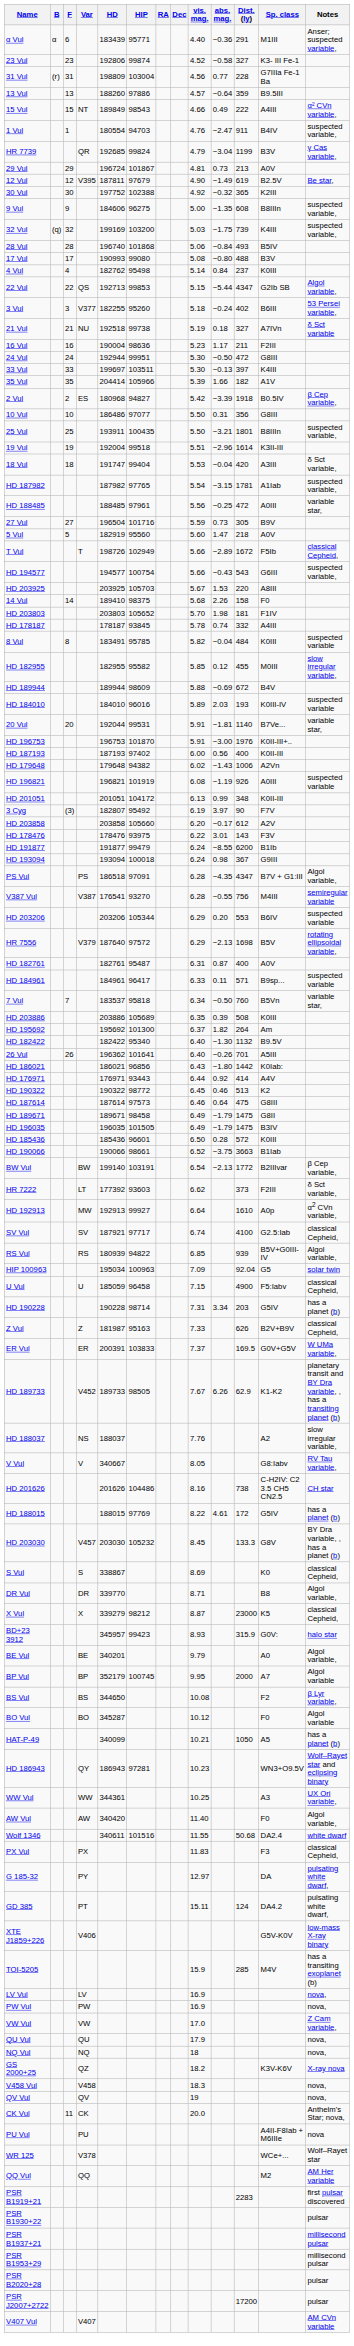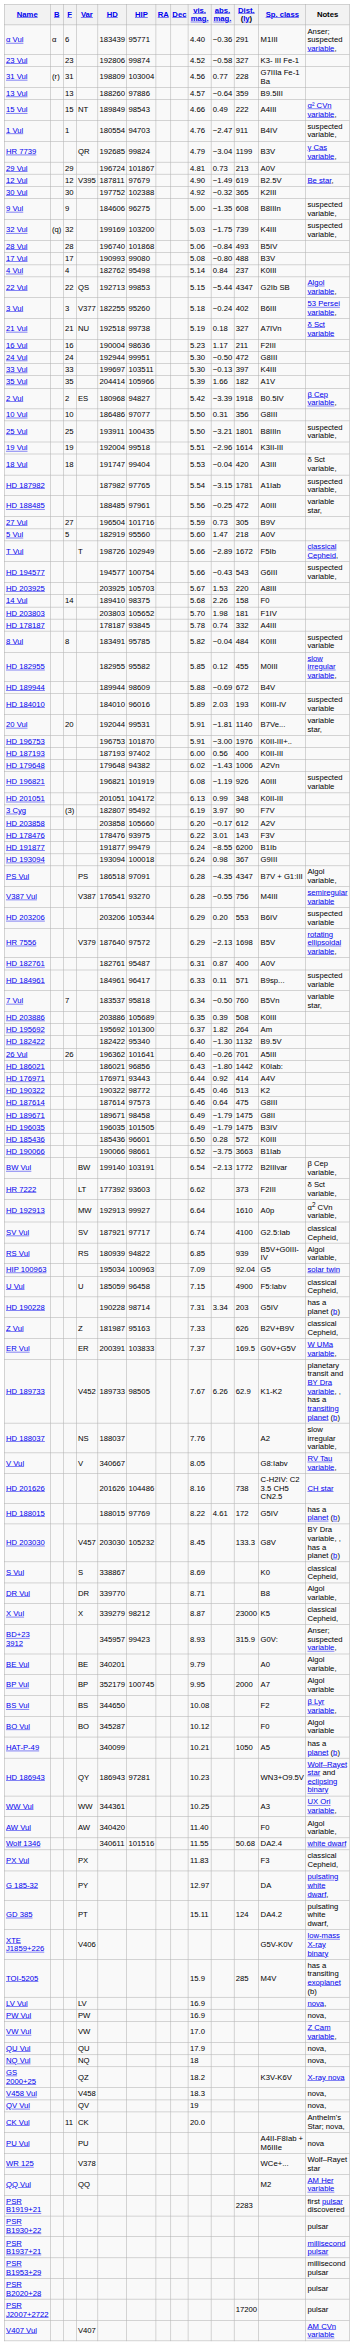(322, 1635) halo star -> (325, 1639) Anser; suspected variable,
